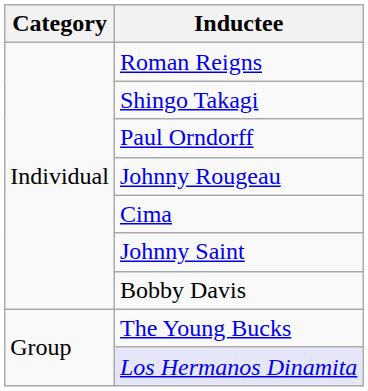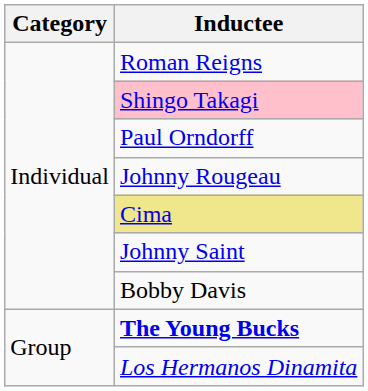(189, 99) no background -> (189, 99) pink background
(146, 213) no background -> (146, 213) khaki background
(206, 328) normal -> (210, 328) bold
(239, 366) lavender background -> (239, 366) no background
